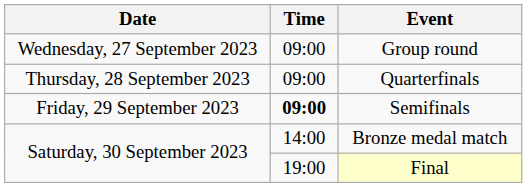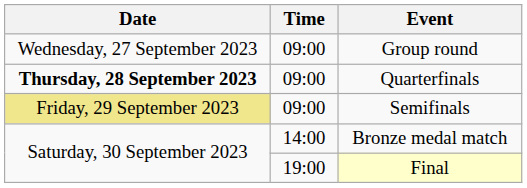(138, 78) normal -> (138, 78) bold
(138, 108) no background -> (138, 108) khaki background
(304, 108) bold -> (304, 108) normal
